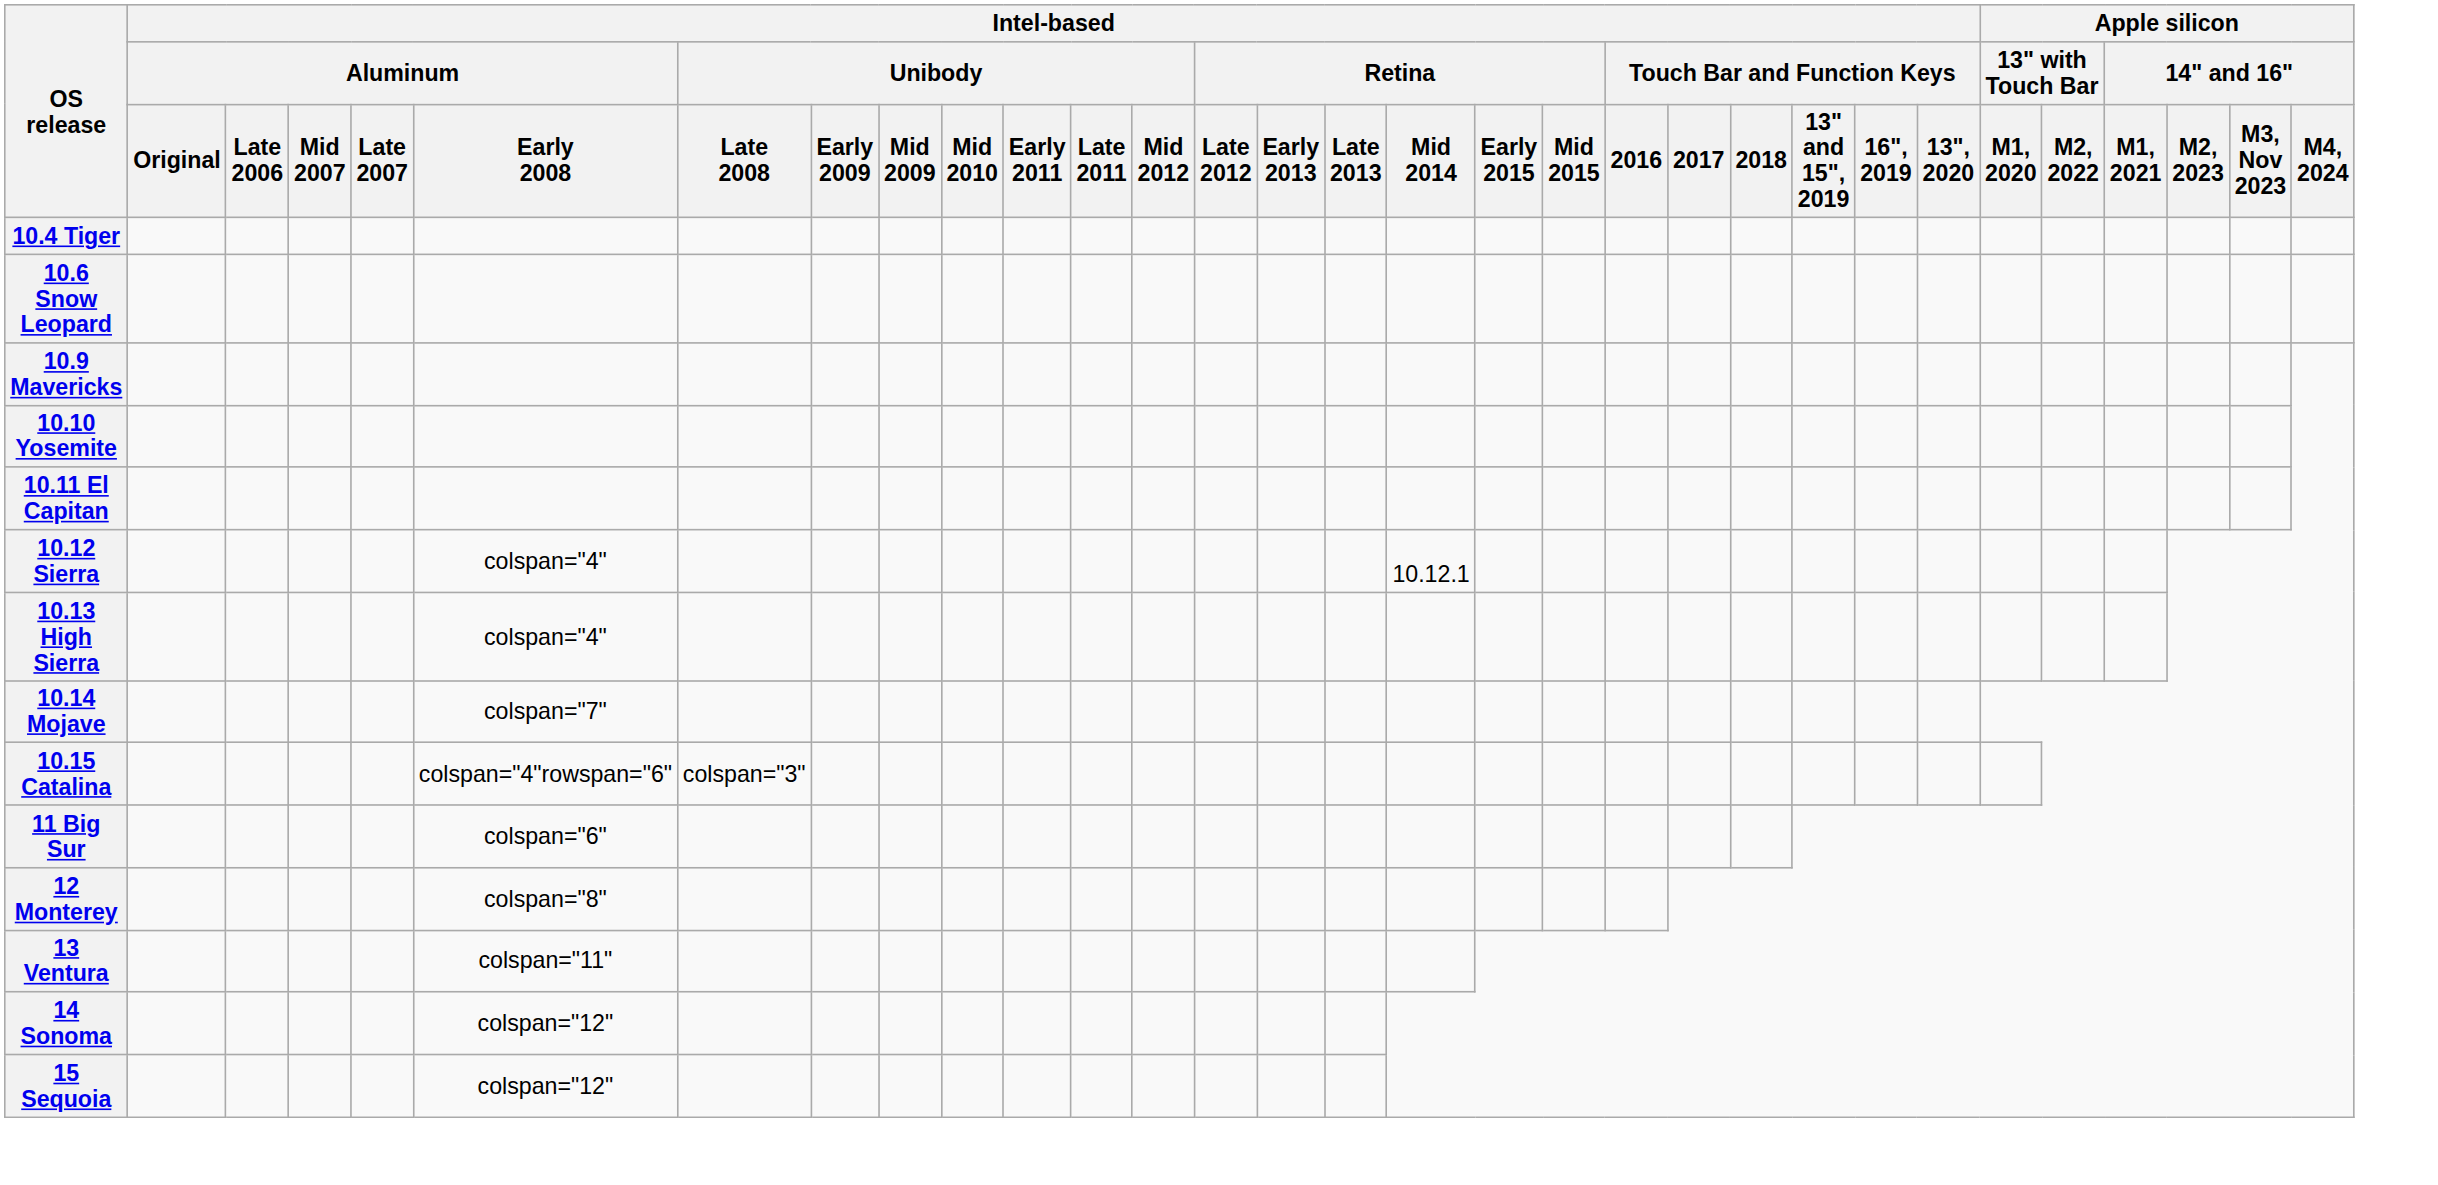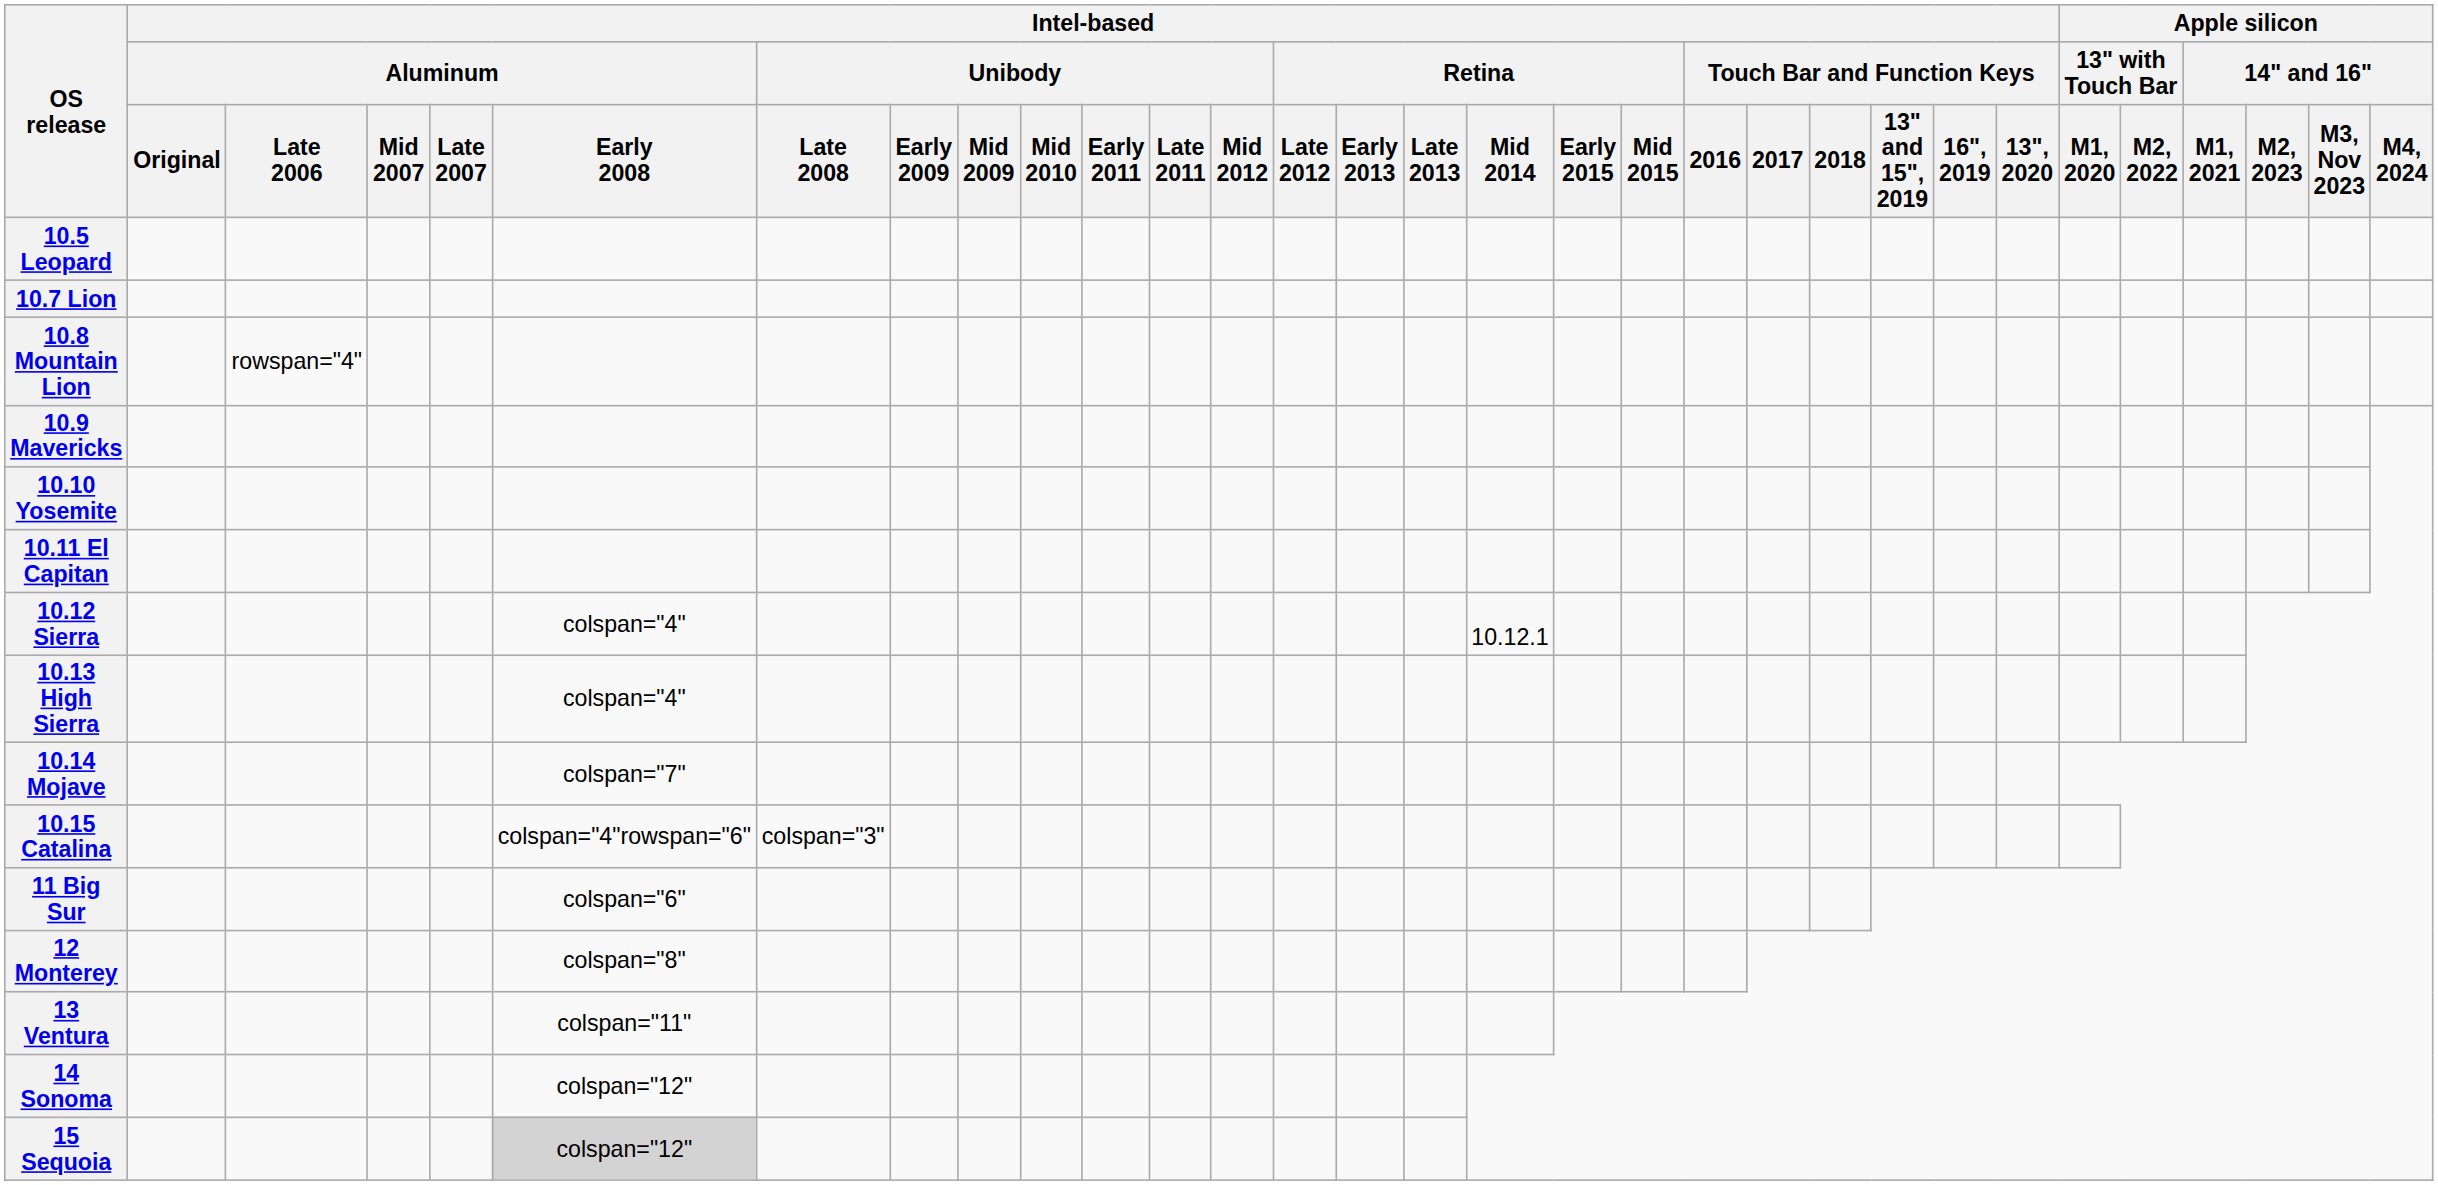- row: (66, 236)
+ row: (66, 249)
- row: (66, 299)
+ row: (66, 299)
+ row: (66, 361)
(545, 1086) no background -> (624, 1148) lightgrey background
